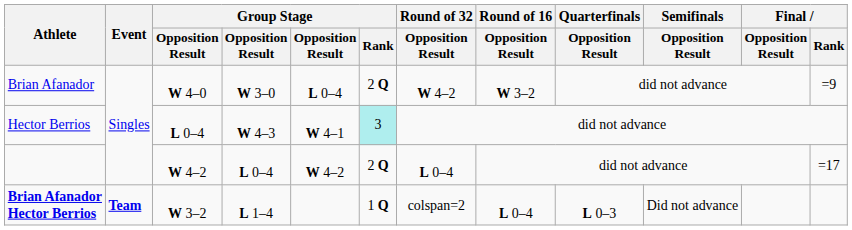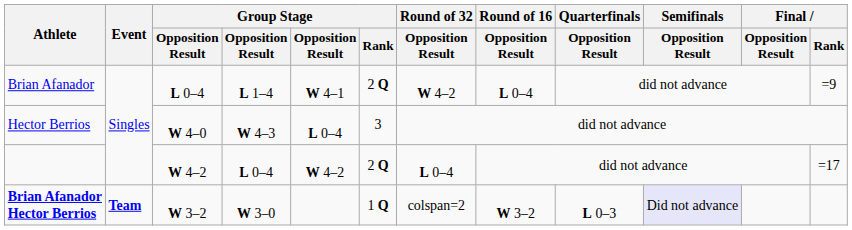(187, 93) W 4–0 -> (187, 93) L 0–4
(256, 93) W 3–0 -> (256, 93) L 1–4
(325, 93) L 0–4 -> (325, 93) W 4–1
(516, 93) W 3–2 -> (516, 93) L 0–4
(187, 133) L 0–4 -> (187, 133) W 4–0
(325, 133) W 4–1 -> (325, 133) L 0–4
(378, 125) paleturquoise background -> (378, 125) no background
(256, 213) L 1–4 -> (256, 213) W 3–0
(516, 213) L 0–4 -> (516, 213) W 3–2
(692, 205) no background -> (692, 205) lavender background
